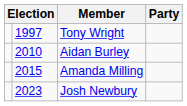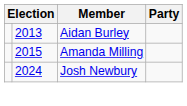- row: (92, 33)
(28, 52) 2010 -> (28, 33) 2013
(28, 91) 2023 -> (28, 71) 2024
